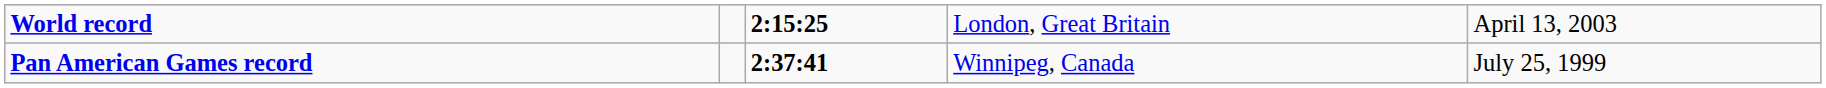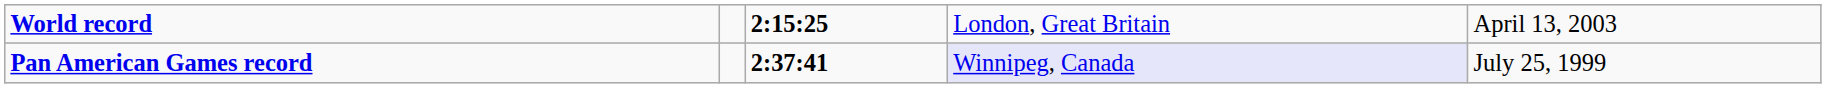(1044, 62) no background -> (1044, 62) lavender background
